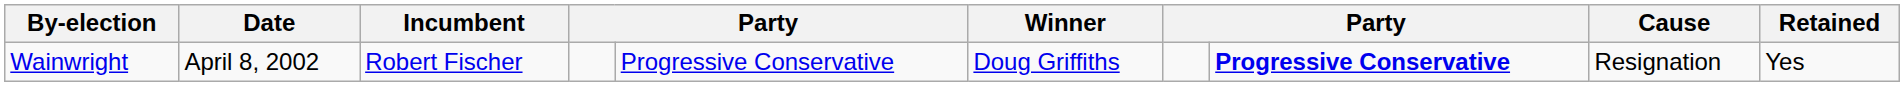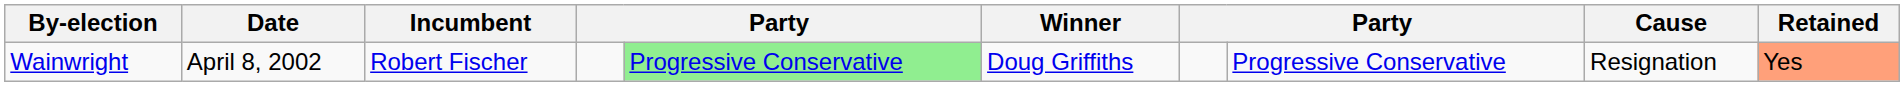(757, 61) no background -> (766, 61) lightgreen background
(1363, 61) bold -> (1369, 61) normal
(1785, 61) no background -> (1783, 61) lightsalmon background
